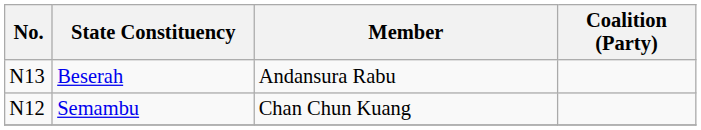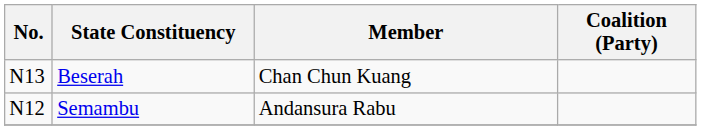(327, 76) Andansura Rabu -> (335, 76) Chan Chun Kuang
(335, 108) Chan Chun Kuang -> (327, 108) Andansura Rabu
